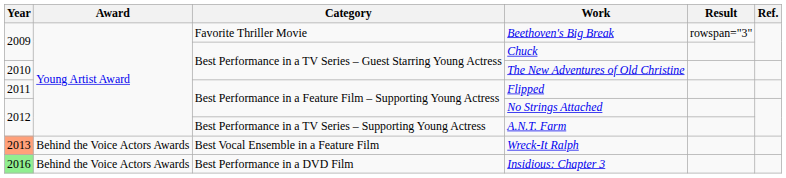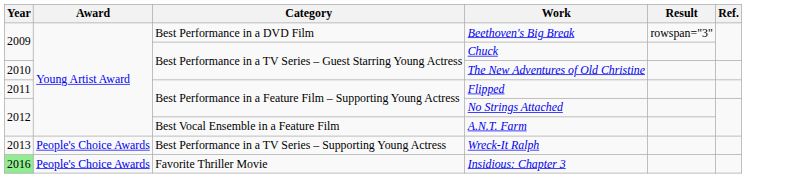(251, 32) Favorite Thriller Movie -> (235, 32) Best Performance in a DVD Film
(340, 126) Best Performance in a TV Series – Supporting Young Actress -> (247, 126) Best Vocal Ensemble in a Feature Film
(19, 145) lightsalmon background -> (19, 145) no background
(113, 145) Behind the Voice Actors Awards -> (93, 145) People's Choice Awards
(287, 145) Best Vocal Ensemble in a Feature Film -> (301, 145) Best Performance in a TV Series – Supporting Young Actress
(113, 164) Behind the Voice Actors Awards -> (93, 164) People's Choice Awards
(274, 164) Best Performance in a DVD Film -> (211, 164) Favorite Thriller Movie
